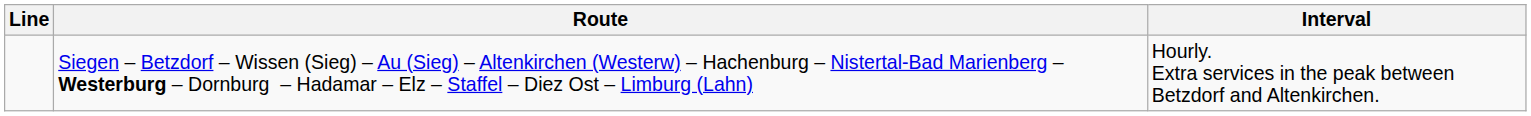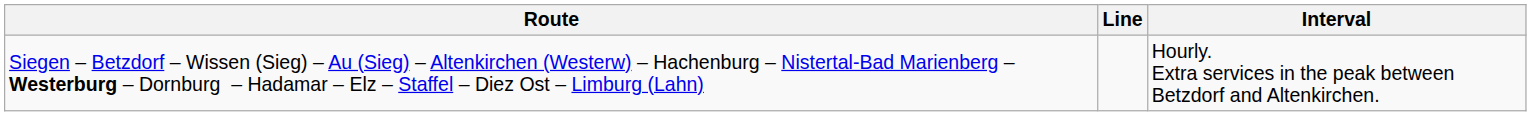columns swapped: (29, 19) <-> (600, 19)
